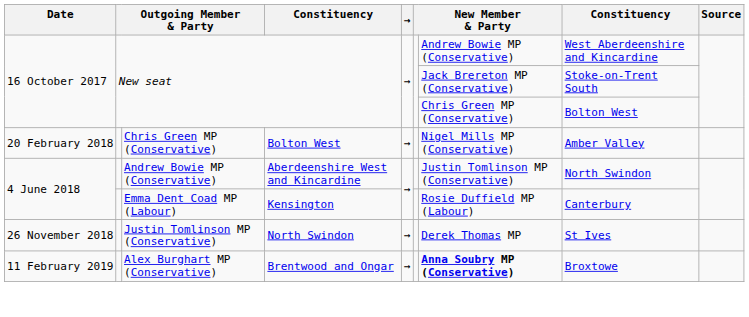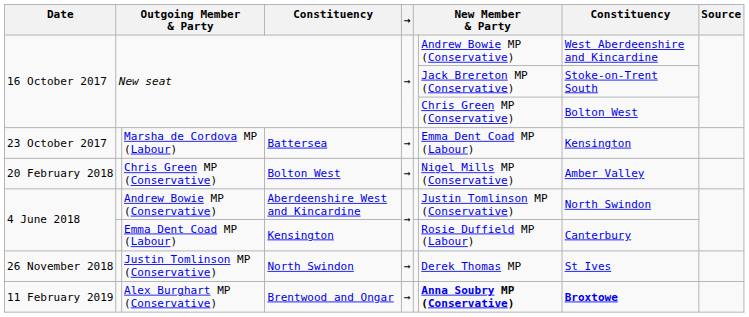+ row: (191, 143)
(591, 266) normal -> (591, 297) bold
